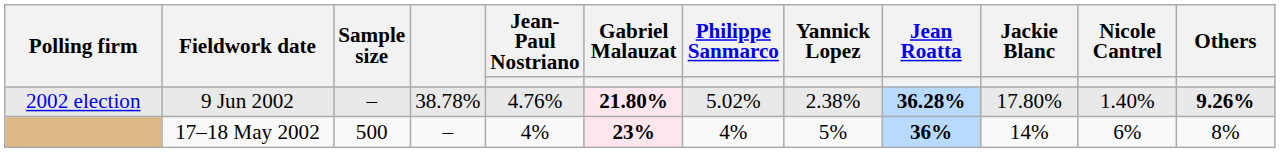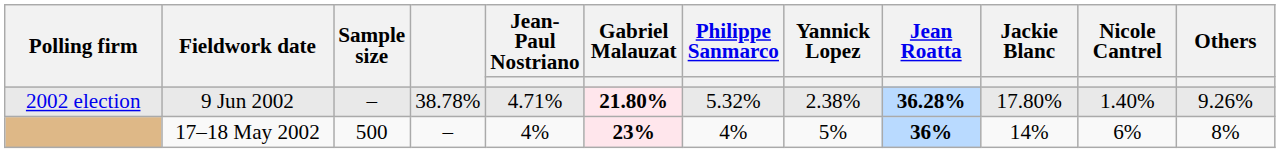(535, 102) 4.76% -> (535, 102) 4.71%
(733, 102) 5.02% -> (733, 102) 5.32%
(1225, 102) bold -> (1225, 102) normal
